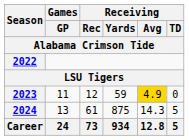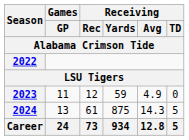(152, 94) gold background -> (152, 94) no background
